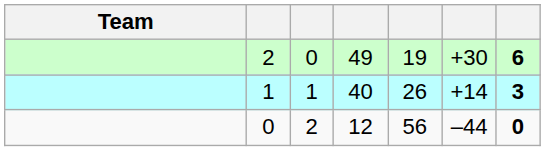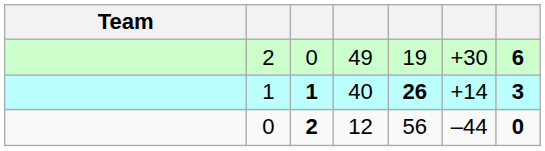(312, 92) normal -> (312, 92) bold
(415, 92) normal -> (415, 92) bold
(312, 127) normal -> (312, 127) bold
